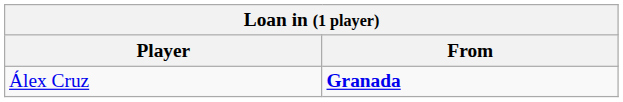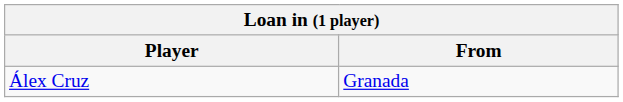(364, 81) bold -> (376, 81) normal
